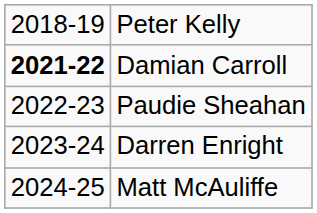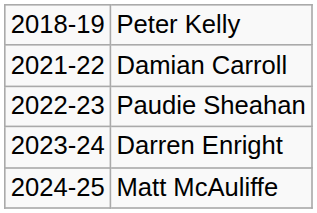(58, 65) bold -> (58, 65) normal
